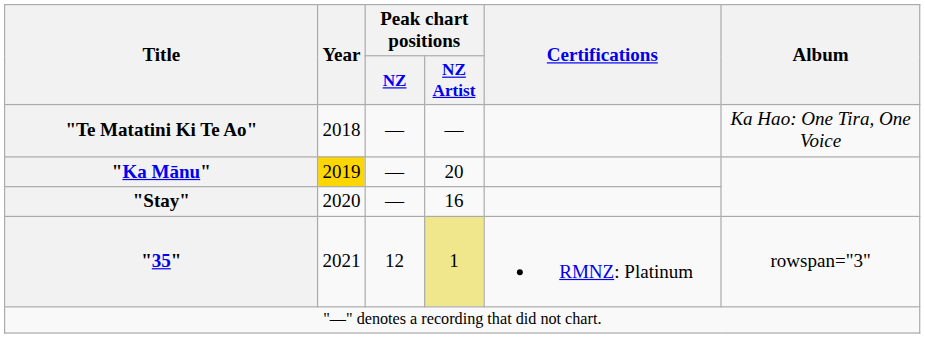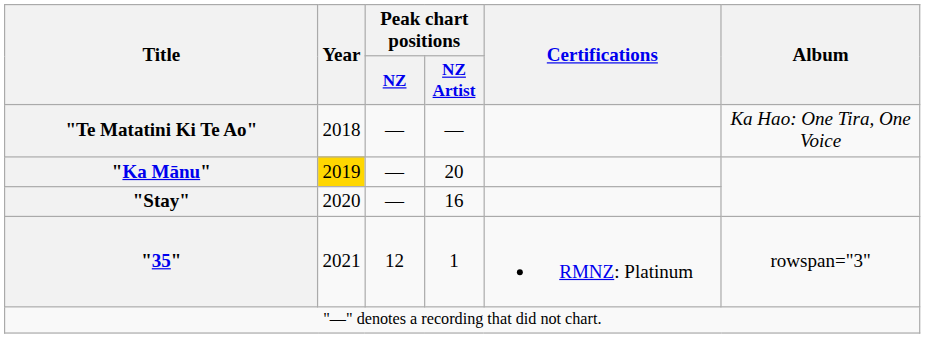(454, 261) khaki background -> (454, 261) no background
